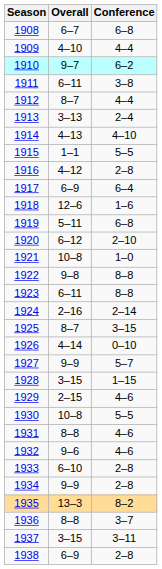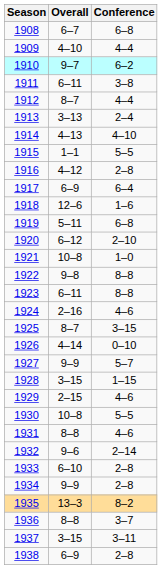(124, 310) 2–14 -> (124, 310) 4–6
(124, 450) 4–6 -> (124, 450) 2–14
